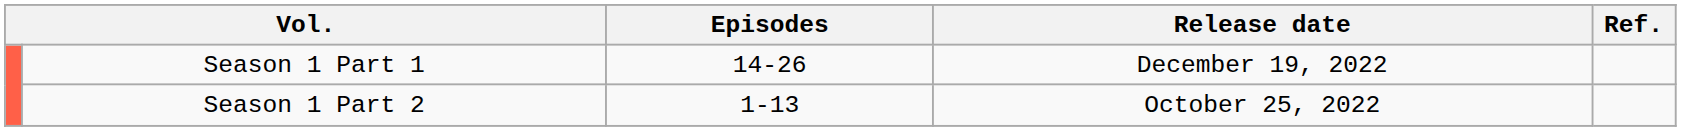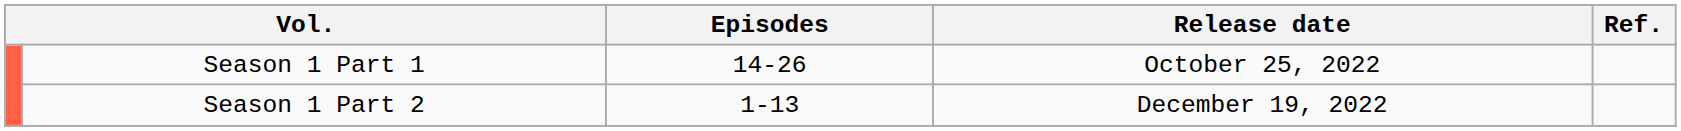(1262, 65) December 19, 2022 -> (1262, 65) October 25, 2022
(1262, 105) October 25, 2022 -> (1262, 105) December 19, 2022
